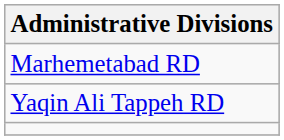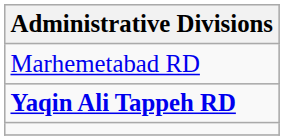(117, 102) normal -> (123, 102) bold
